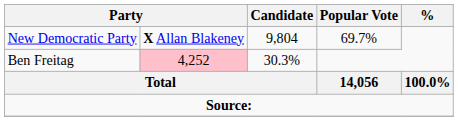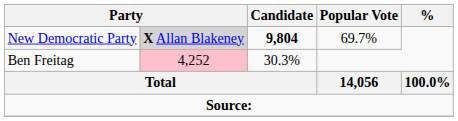(194, 37) no background -> (194, 37) lightgrey background
(282, 37) normal -> (282, 37) bold
